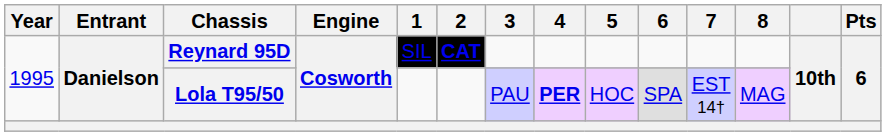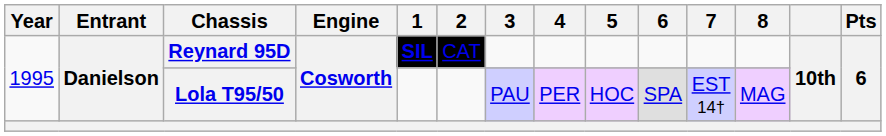(417, 52) normal -> (417, 52) bold
(461, 52) bold -> (461, 52) normal
(560, 94) bold -> (560, 94) normal
